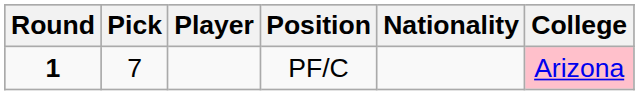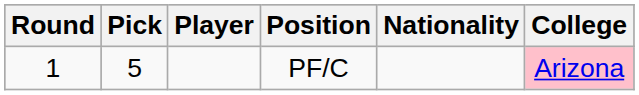(53, 67) bold -> (53, 67) normal
(135, 67) 7 -> (135, 67) 5
